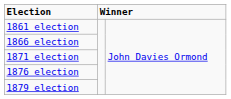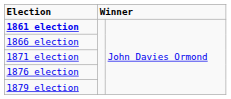(43, 27) normal -> (43, 27) bold
